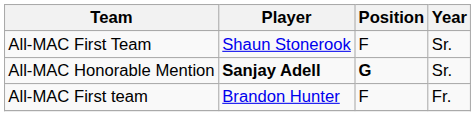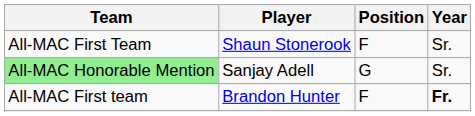(111, 70) no background -> (111, 70) lightgreen background
(271, 70) bold -> (268, 70) normal
(365, 70) bold -> (365, 70) normal
(442, 96) normal -> (442, 96) bold
